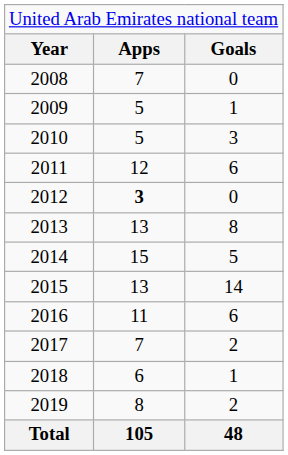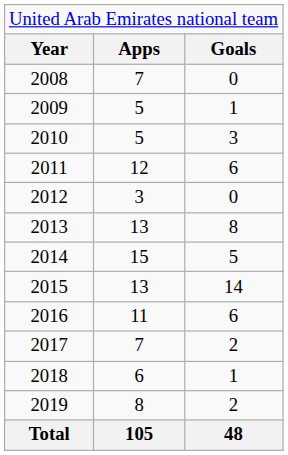(139, 197) bold -> (139, 197) normal
